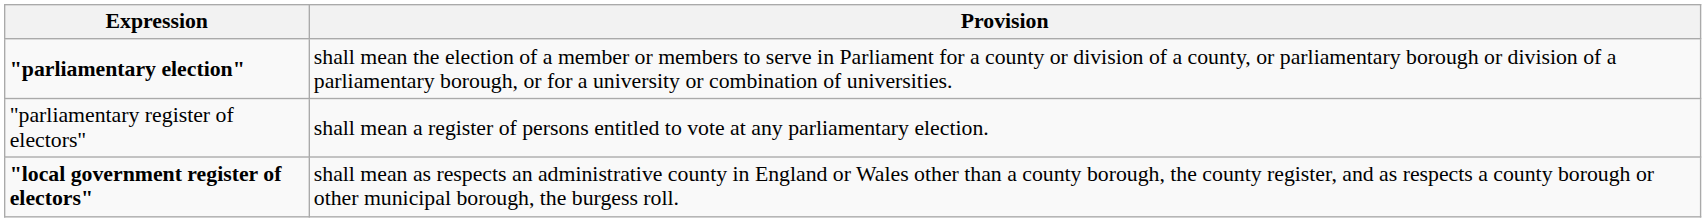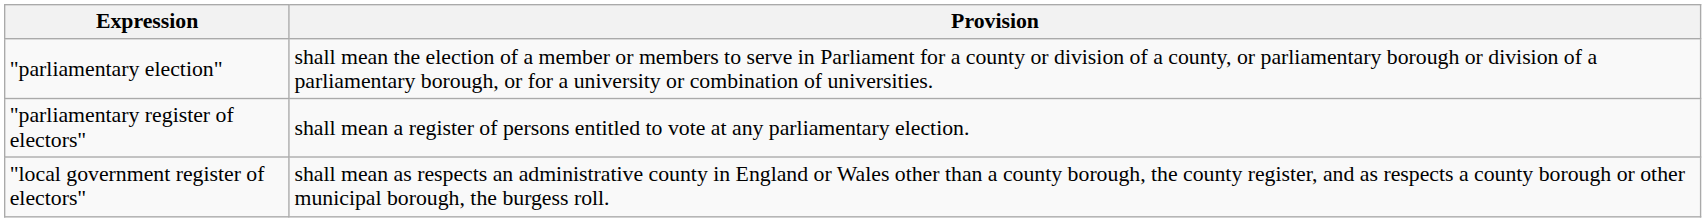(127, 68) bold -> (116, 68) normal
(146, 186) bold -> (137, 186) normal
